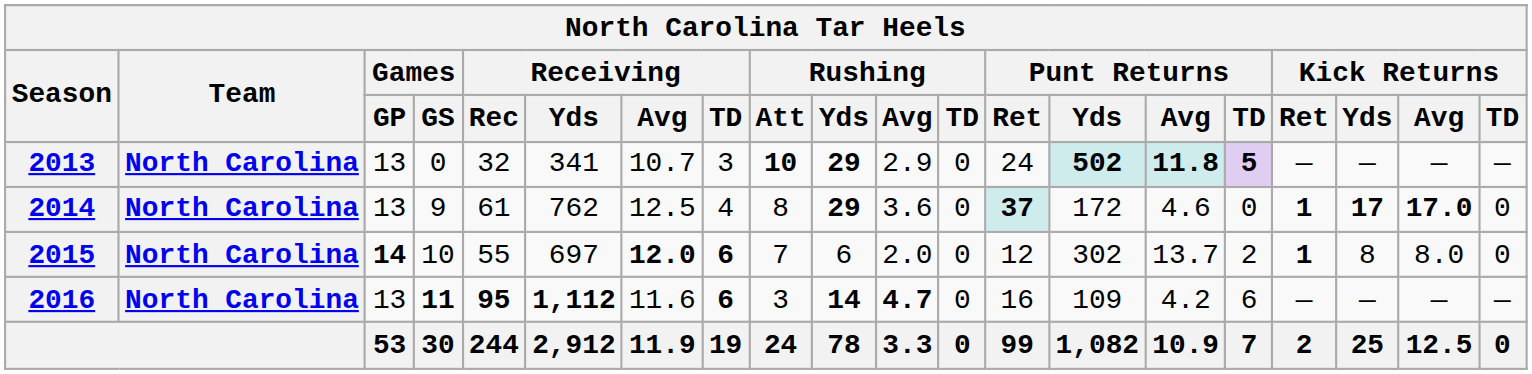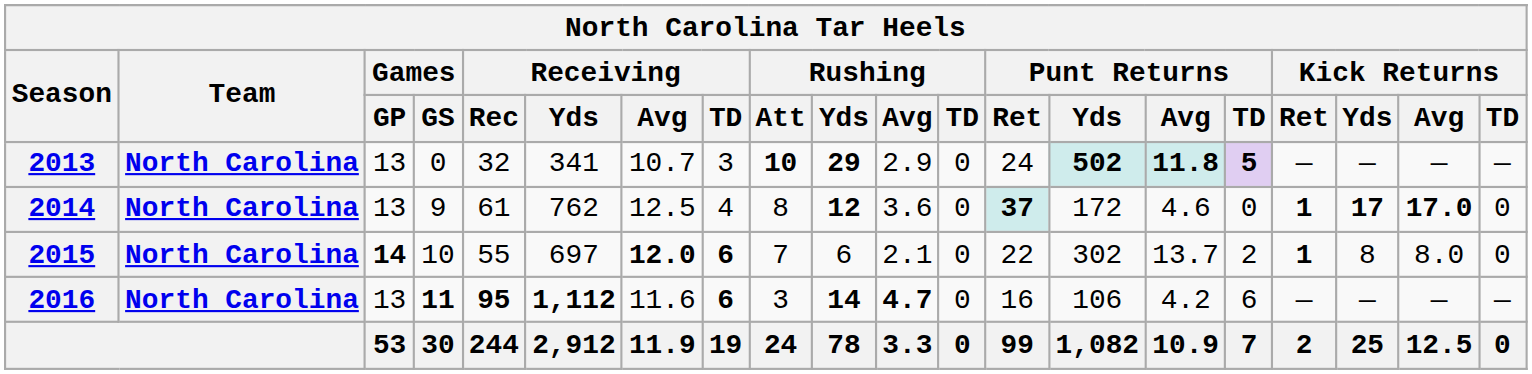(844, 209) 29 -> (844, 209) 12
(907, 254) 2.0 -> (907, 254) 2.1
(1017, 254) 12 -> (1017, 254) 22
(1097, 300) 109 -> (1097, 300) 106
